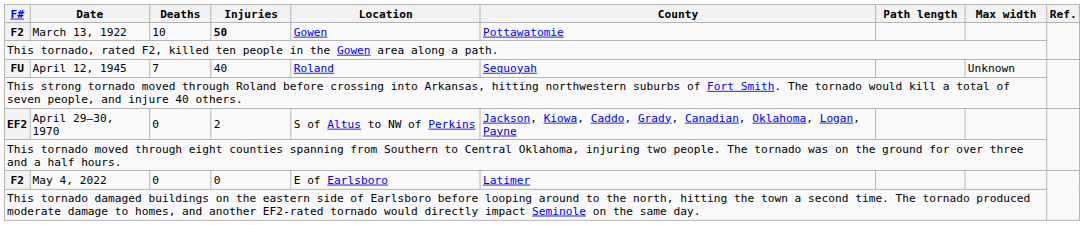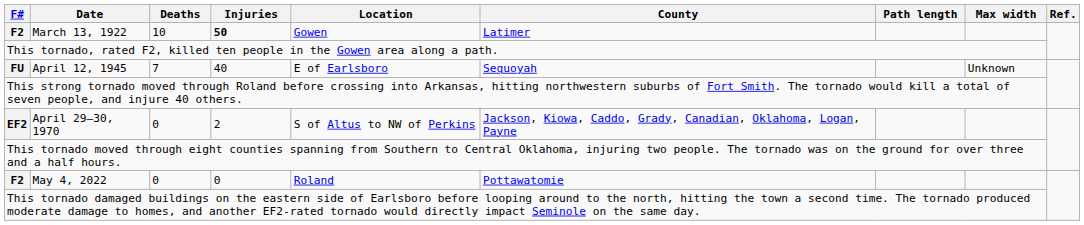(523, 32) Pottawatomie -> (507, 32) Latimer
(314, 68) Roland -> (341, 68) E of Earlsboro
(341, 180) E of Earlsboro -> (314, 180) Roland
(507, 180) Latimer -> (523, 180) Pottawatomie
